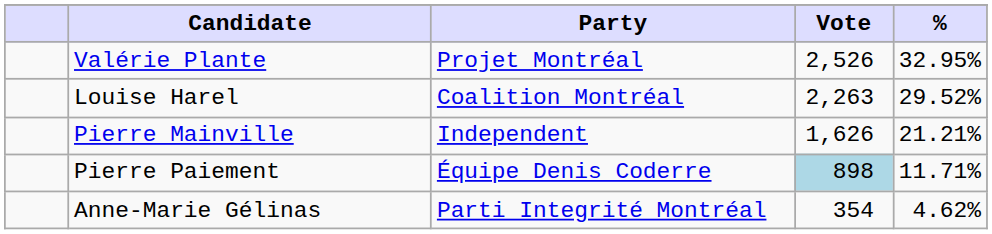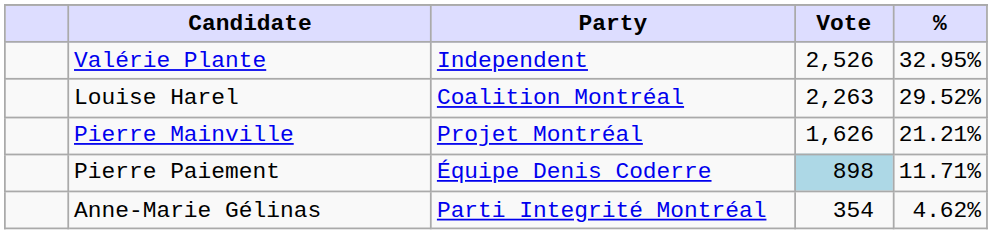(540, 61) Projet Montréal -> (512, 61) Independent
(512, 135) Independent -> (540, 135) Projet Montréal
